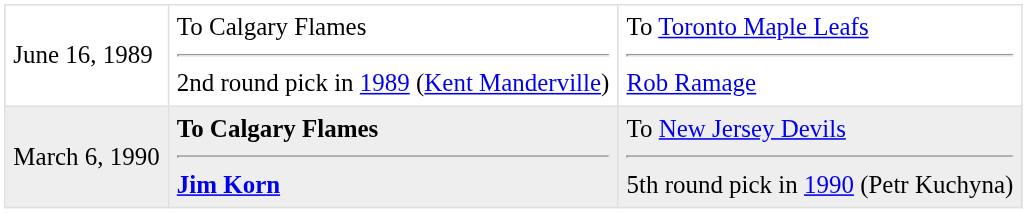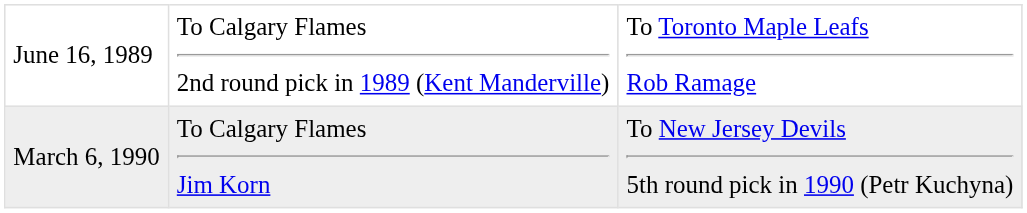(393, 156) bold -> (393, 156) normal
